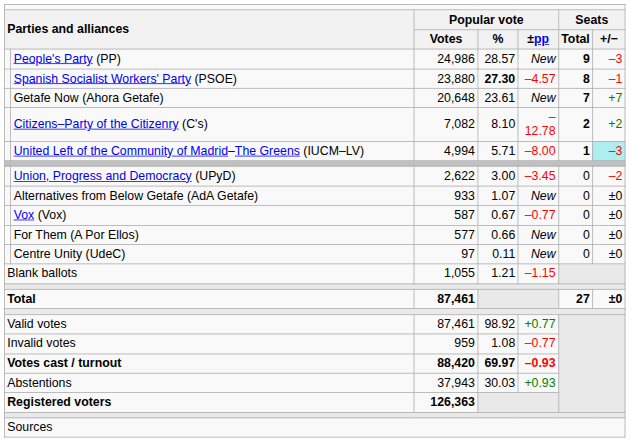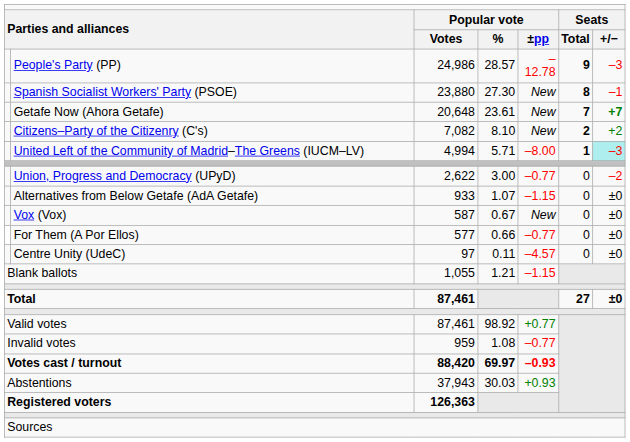(543, 59) New -> (540, 65) –12.78
(500, 78) bold -> (500, 92) normal
(540, 78) –4.57 -> (543, 92) New
(615, 98) normal -> (615, 111) bold
(540, 124) –12.78 -> (543, 131) New
(540, 176) –3.45 -> (540, 176) –0.77
(543, 195) New -> (540, 195) –1.15
(540, 215) –0.77 -> (543, 215) New
(543, 234) New -> (540, 234) –0.77
(543, 254) New -> (540, 254) –4.57
